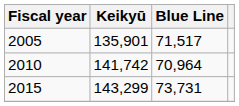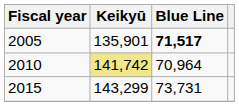(179, 40) normal -> (179, 40) bold
(121, 64) no background -> (121, 64) khaki background
